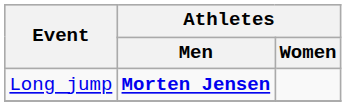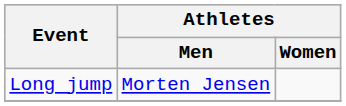(196, 85) bold -> (196, 85) normal
